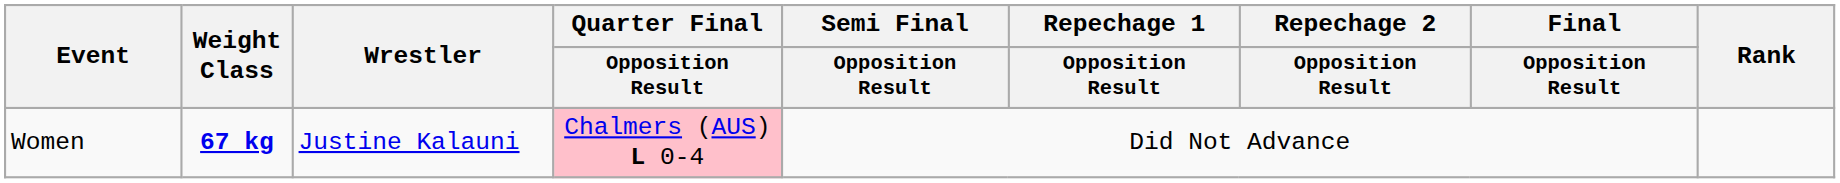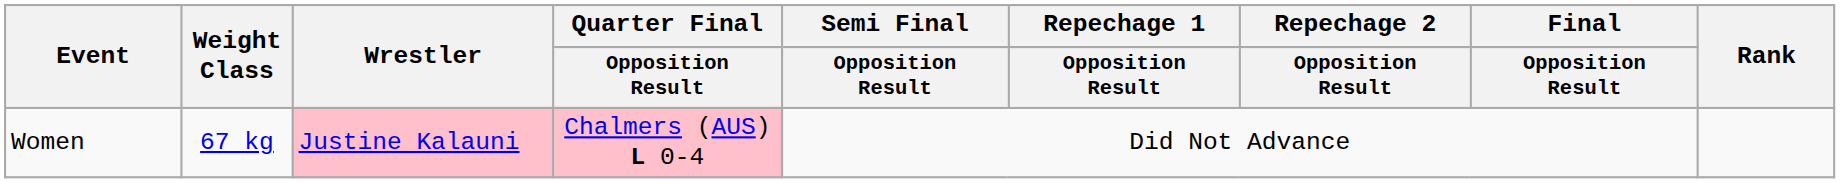(237, 142) bold -> (237, 142) normal
(409, 142) no background -> (409, 142) pink background
